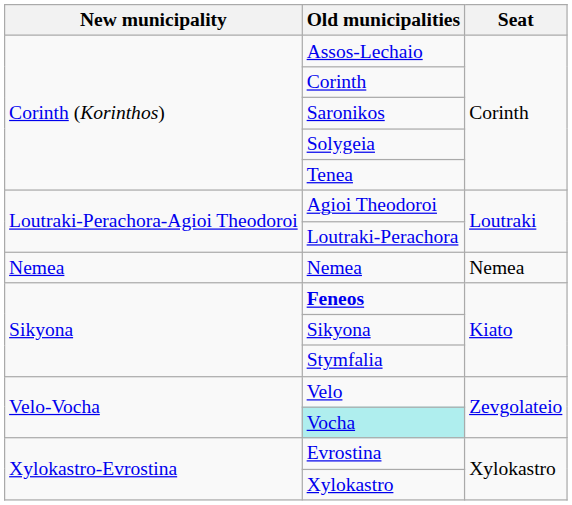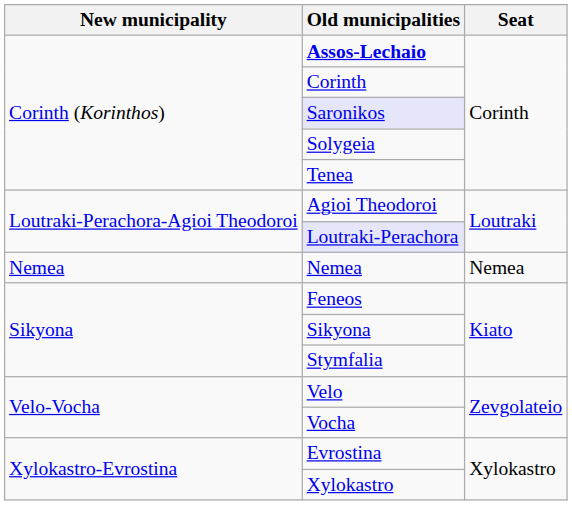(365, 50) normal -> (366, 50) bold
(346, 112) no background -> (346, 112) lavender background
(383, 236) no background -> (383, 236) lavender background
(335, 298) bold -> (334, 298) normal
(331, 422) paleturquoise background -> (331, 422) no background
